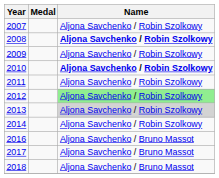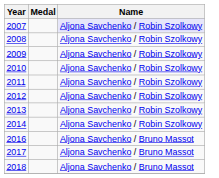(131, 26) no background -> (131, 26) lavender background
(136, 40) bold -> (131, 40) normal
(136, 68) bold -> (131, 68) normal
(131, 96) lightgreen background -> (131, 96) no background
(131, 110) lightgrey background -> (131, 110) no background
